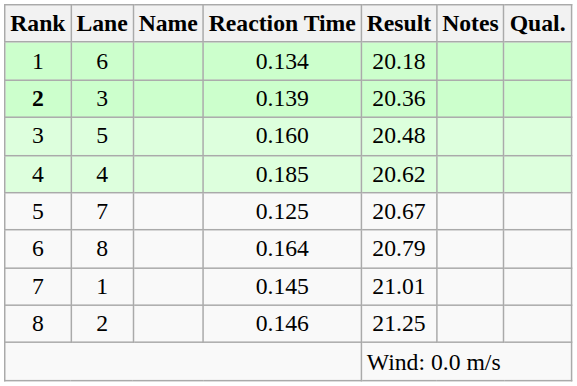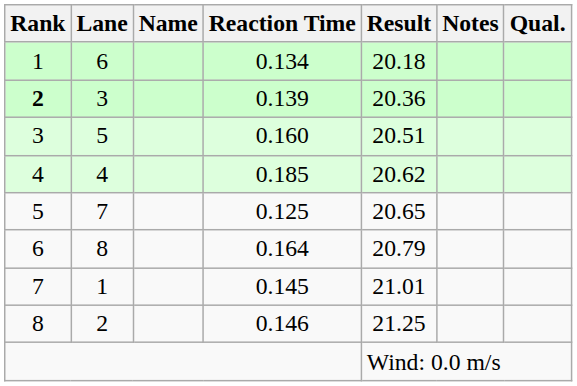(399, 135) 20.48 -> (399, 135) 20.51
(399, 211) 20.67 -> (399, 211) 20.65
